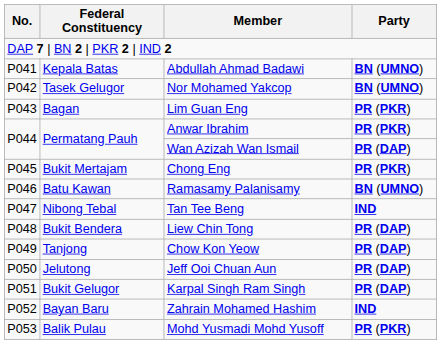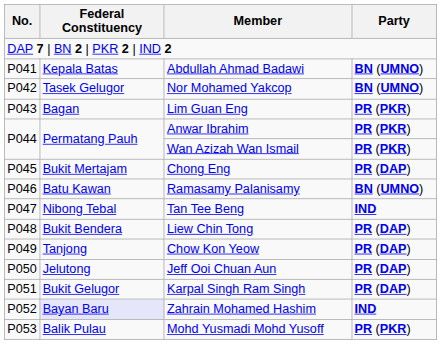(383, 149) PR (DAP) -> (383, 149) PR (PKR)
(383, 169) PR (PKR) -> (383, 169) PR (DAP)
(76, 309) no background -> (76, 309) lavender background
